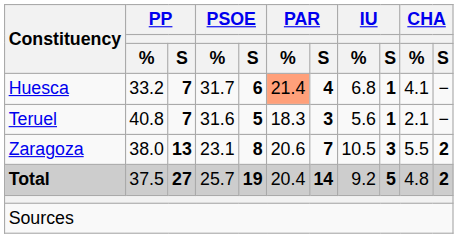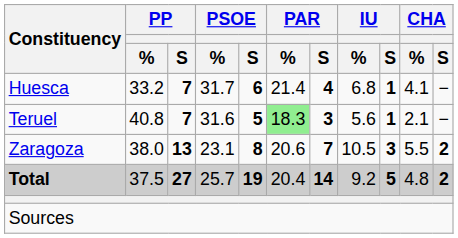(288, 88) lightsalmon background -> (288, 88) no background
(288, 119) no background -> (288, 119) lightgreen background
